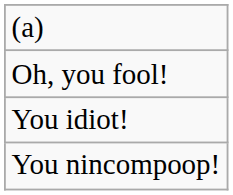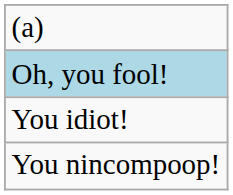(90, 73) no background -> (90, 73) lightblue background
